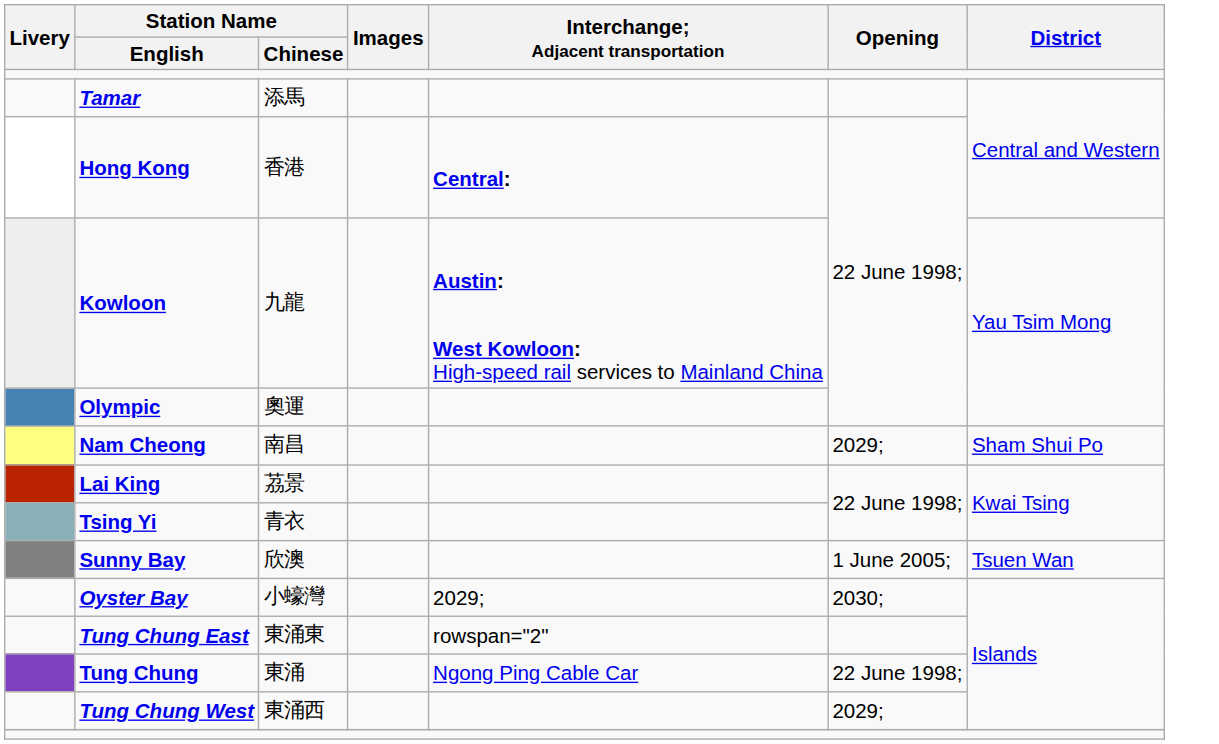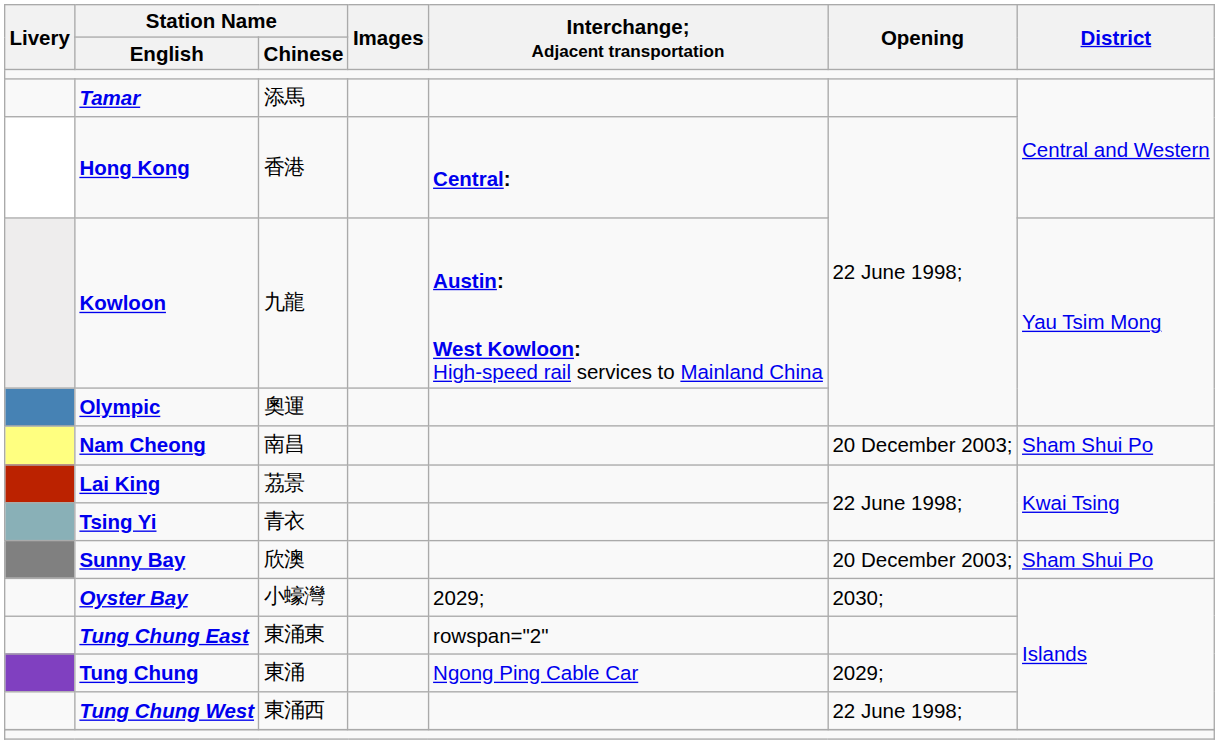(858, 446) 2029; -> (922, 446) 20 December 2003;
(892, 559) 1 June 2005; -> (922, 559) 20 December 2003;
(1023, 559) Tsuen Wan -> (1088, 559) Sham Shui Po
(897, 673) 22 June 1998; -> (858, 673) 2029;
(858, 711) 2029; -> (897, 711) 22 June 1998;
